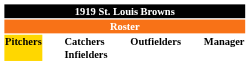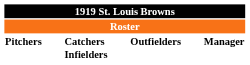(23, 41) gold background -> (23, 41) no background
